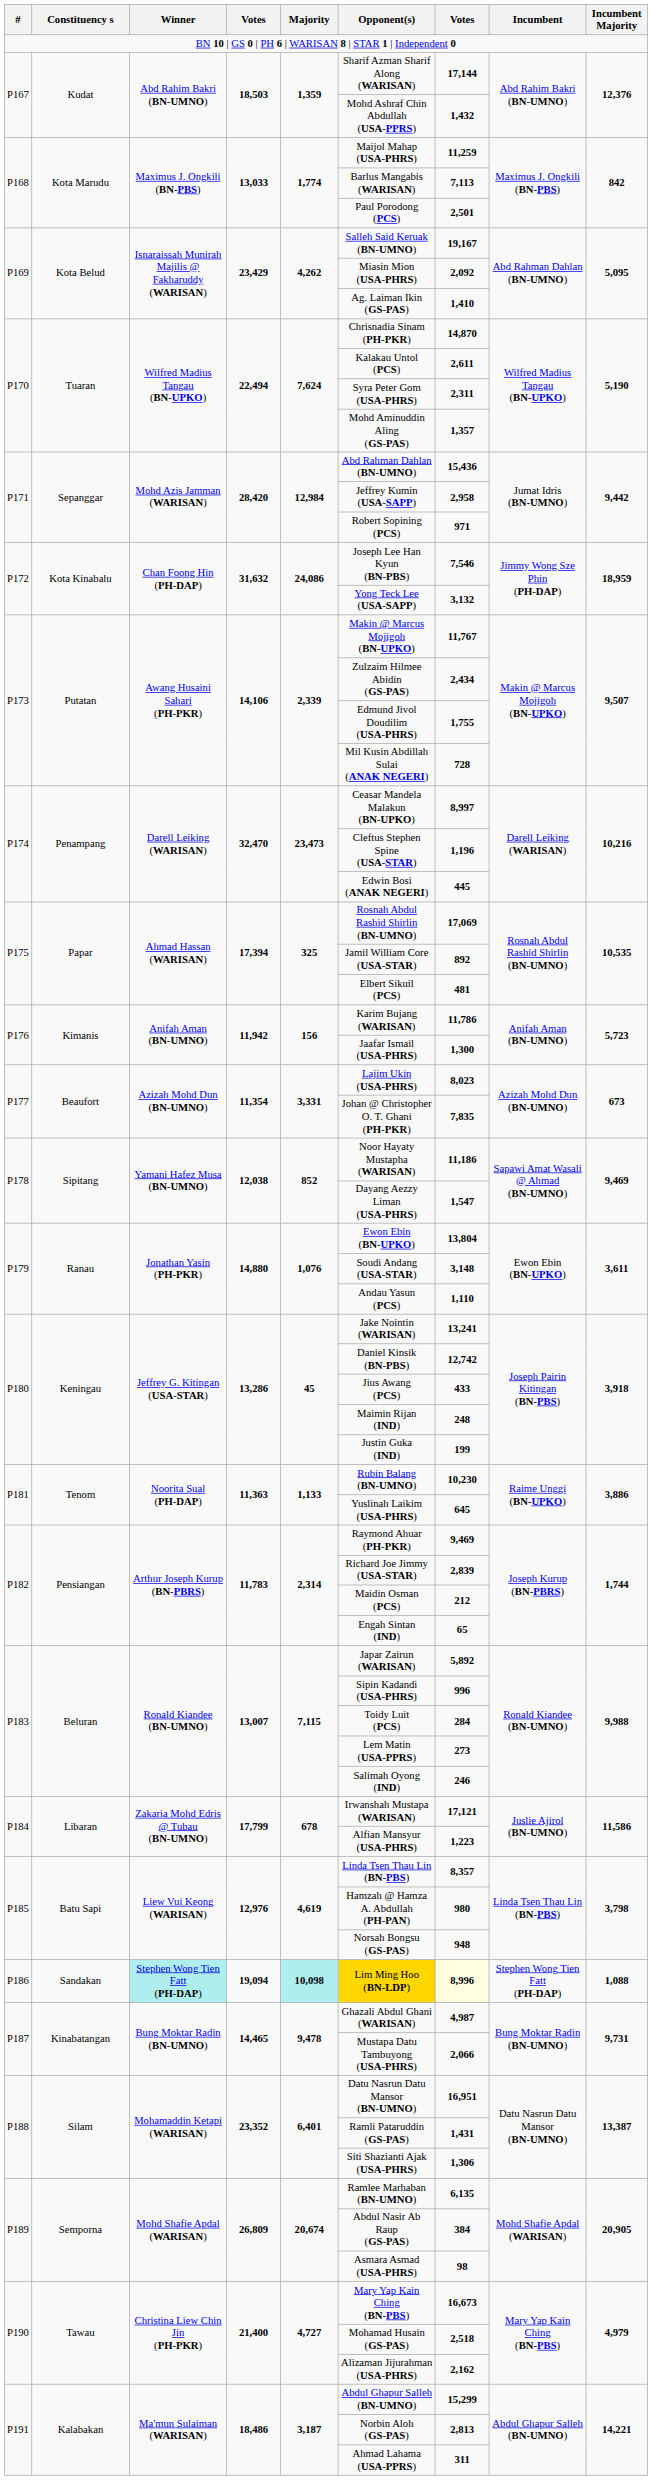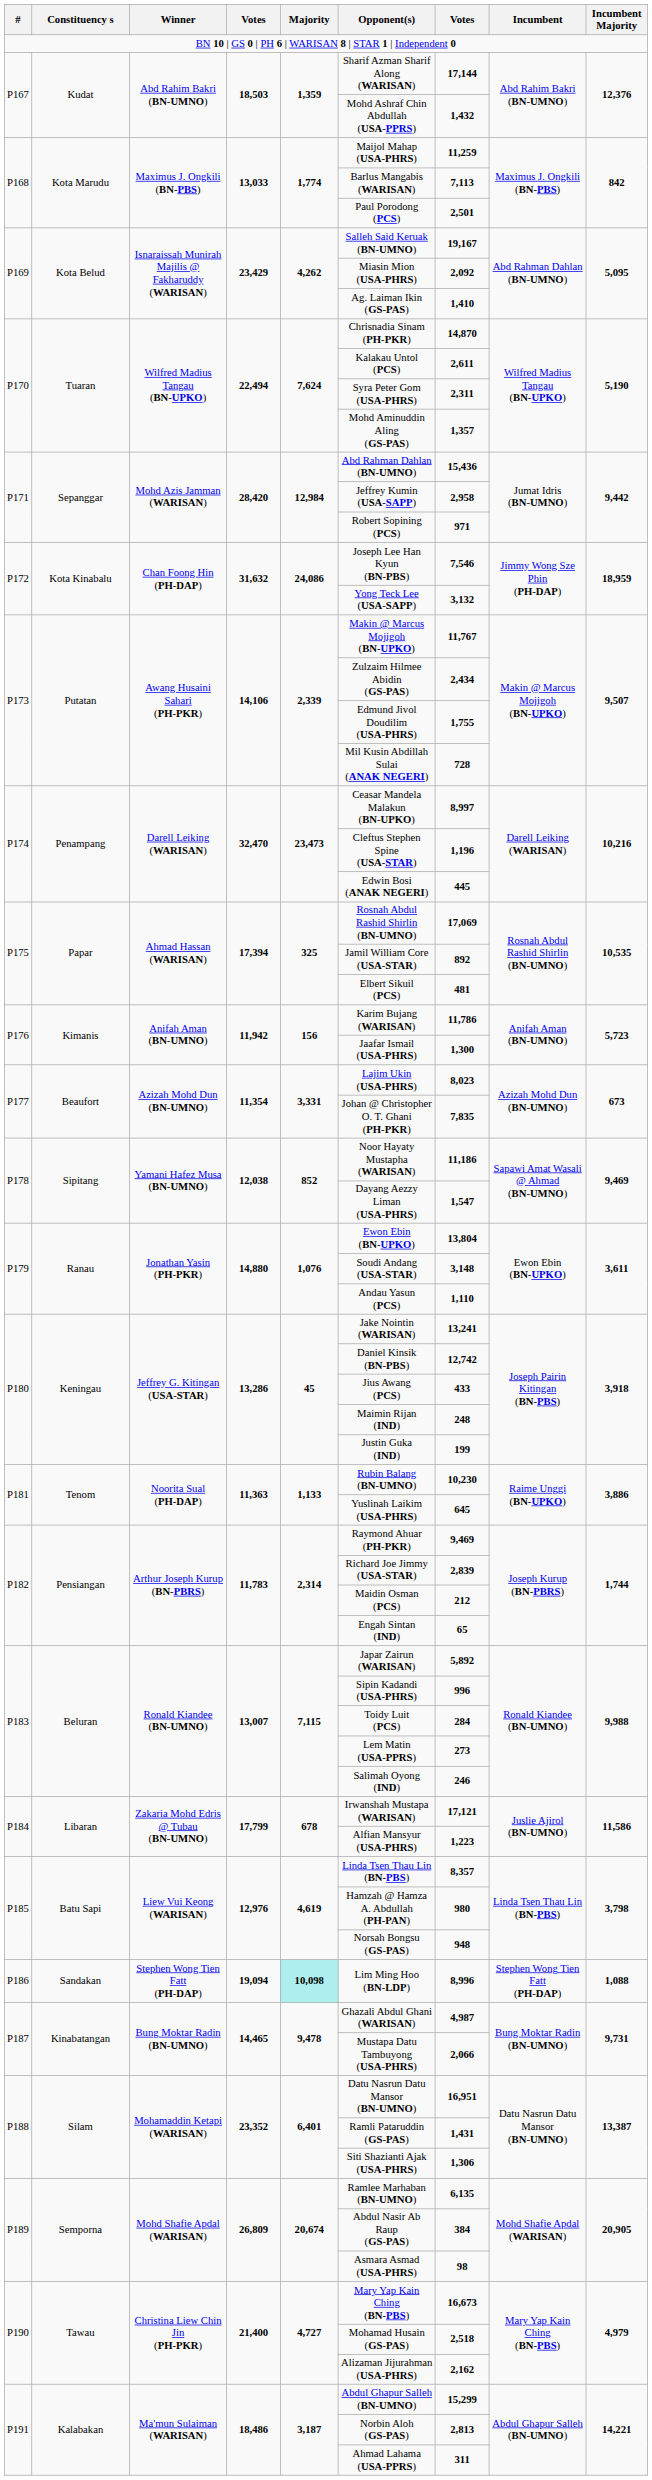(178, 1981) paleturquoise background -> (178, 1981) no background
(387, 1981) gold background -> (387, 1981) no background
(462, 1981) lightyellow background -> (462, 1981) no background
